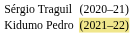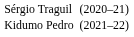(104, 25) khaki background -> (104, 25) no background
